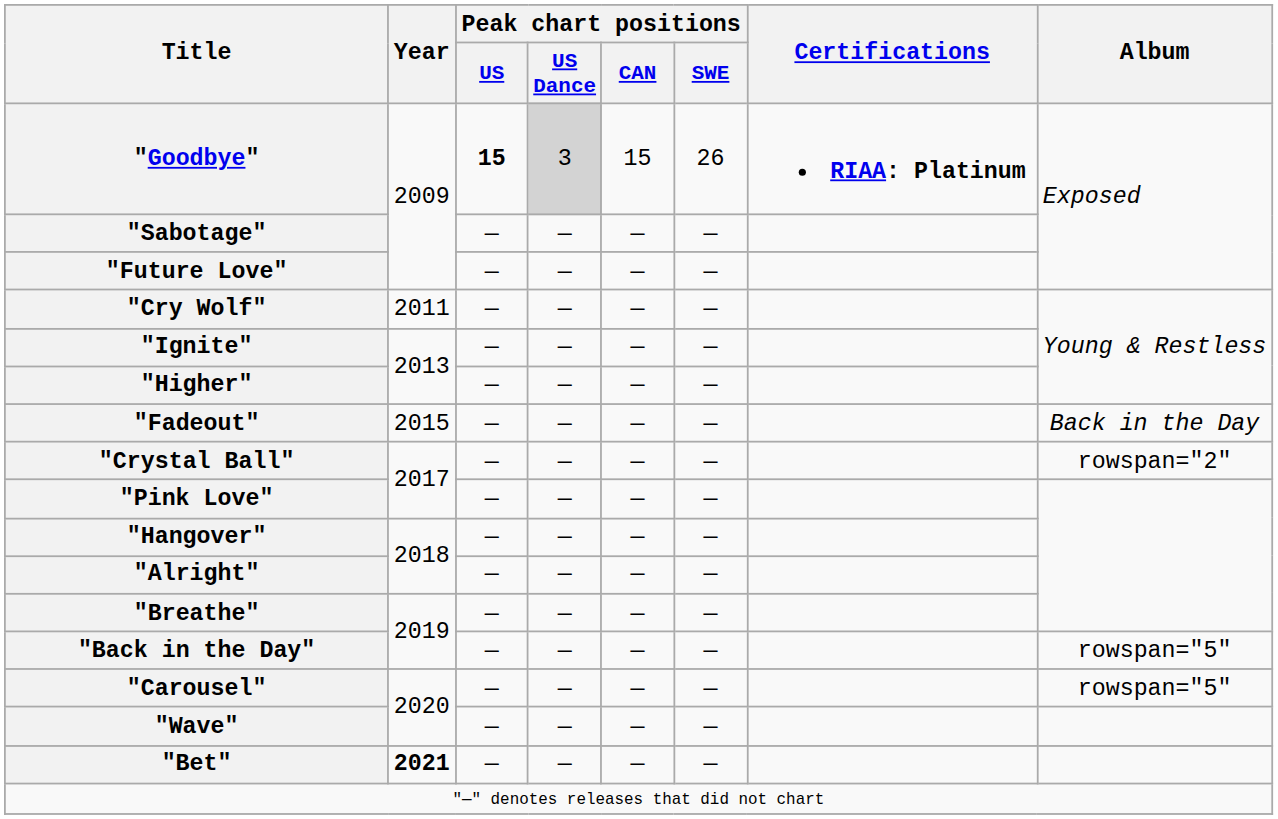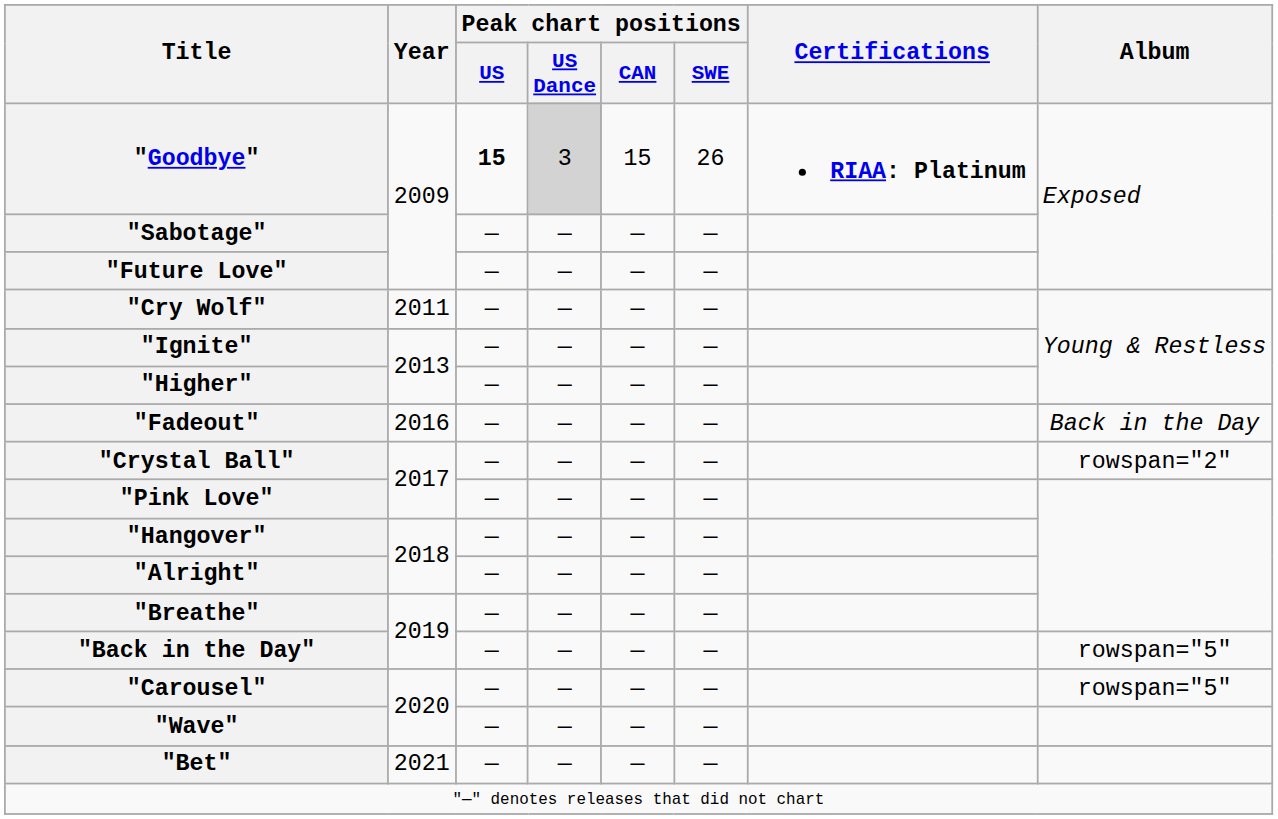(422, 423) 2015 -> (422, 423) 2016
(422, 764) bold -> (422, 764) normal
